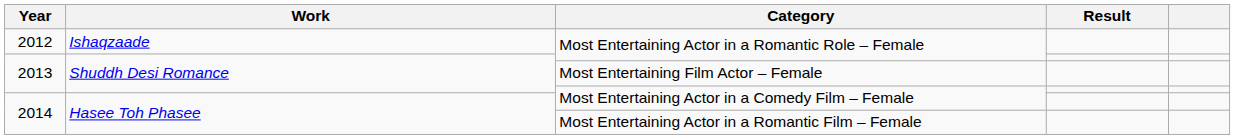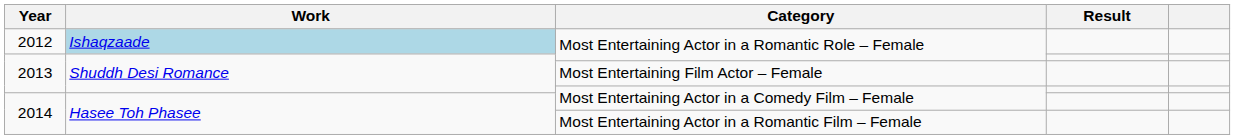(109, 41) no background -> (109, 41) lightblue background
